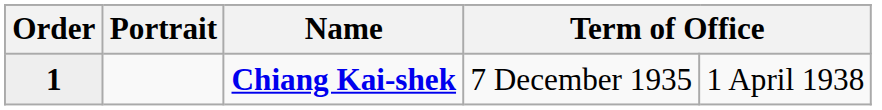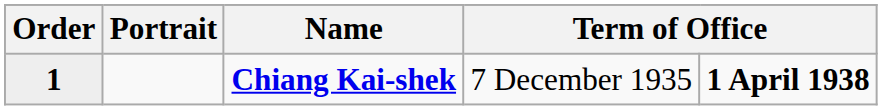(785, 78) normal -> (788, 78) bold
